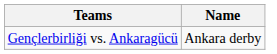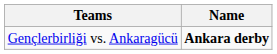(223, 37) normal -> (227, 37) bold
